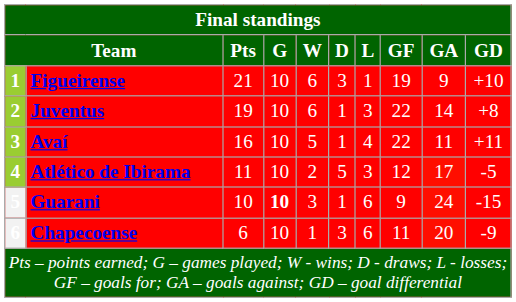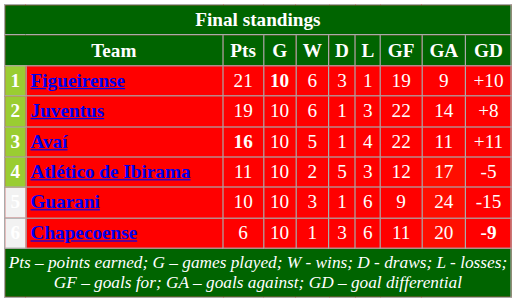(280, 80) normal -> (280, 80) bold
(243, 141) normal -> (243, 141) bold
(280, 202) bold -> (280, 202) normal
(489, 232) normal -> (489, 232) bold
